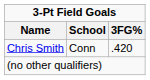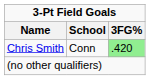(122, 48) no background -> (122, 48) lightgreen background
